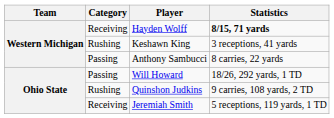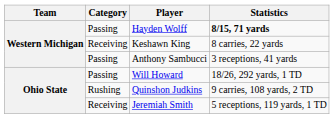(108, 28) Receiving -> (103, 28) Passing
(104, 43) Rushing -> (108, 43) Receiving
(254, 43) 3 receptions, 41 yards -> (247, 43) 8 carries, 22 yards
(247, 59) 8 carries, 22 yards -> (254, 59) 3 receptions, 41 yards
